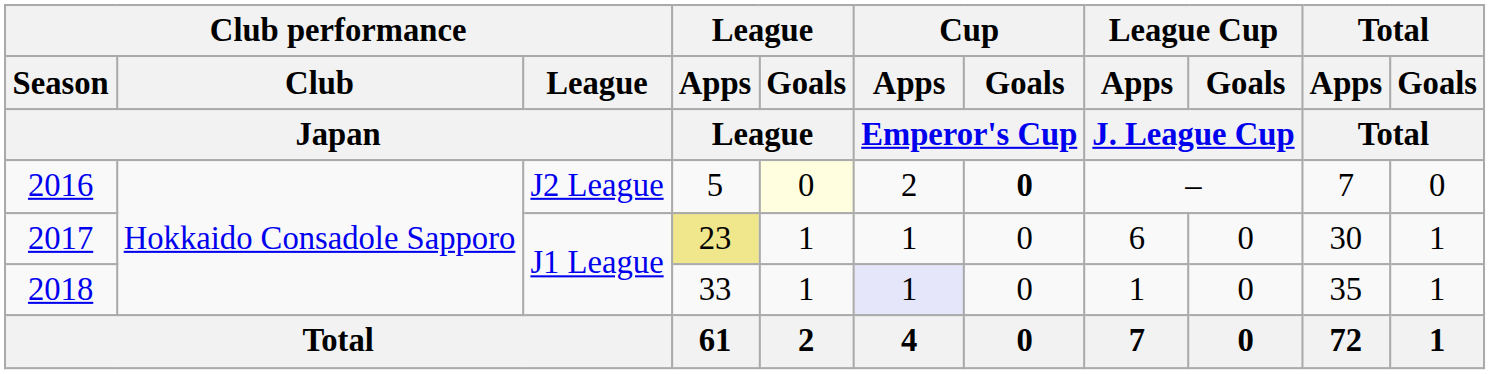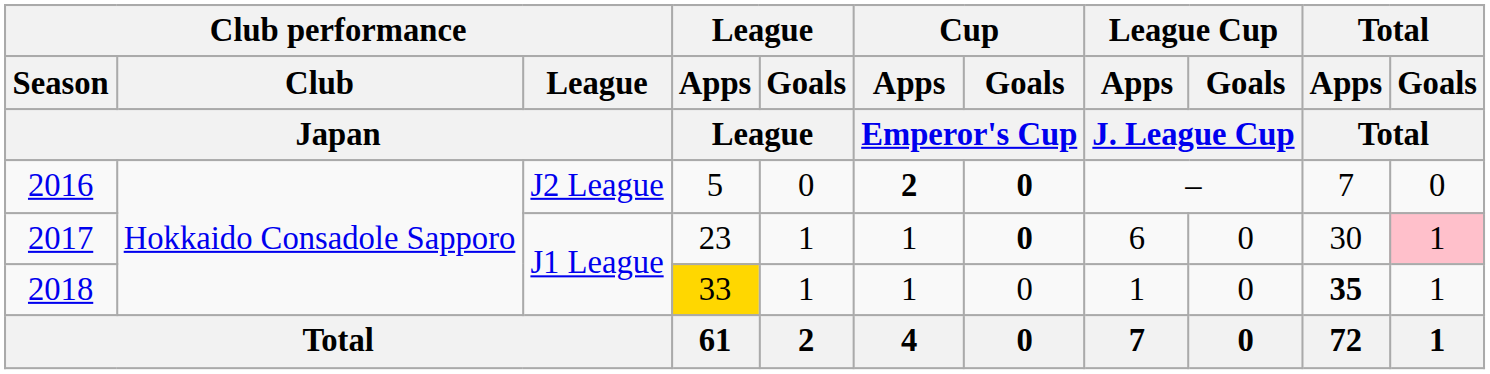(806, 185) lightyellow background -> (806, 185) no background
(909, 185) normal -> (909, 185) bold
(715, 237) khaki background -> (715, 237) no background
(1025, 237) normal -> (1025, 237) bold
(1437, 237) no background -> (1437, 237) pink background
(715, 289) no background -> (715, 289) gold background
(909, 289) lavender background -> (909, 289) no background
(1346, 289) normal -> (1346, 289) bold
